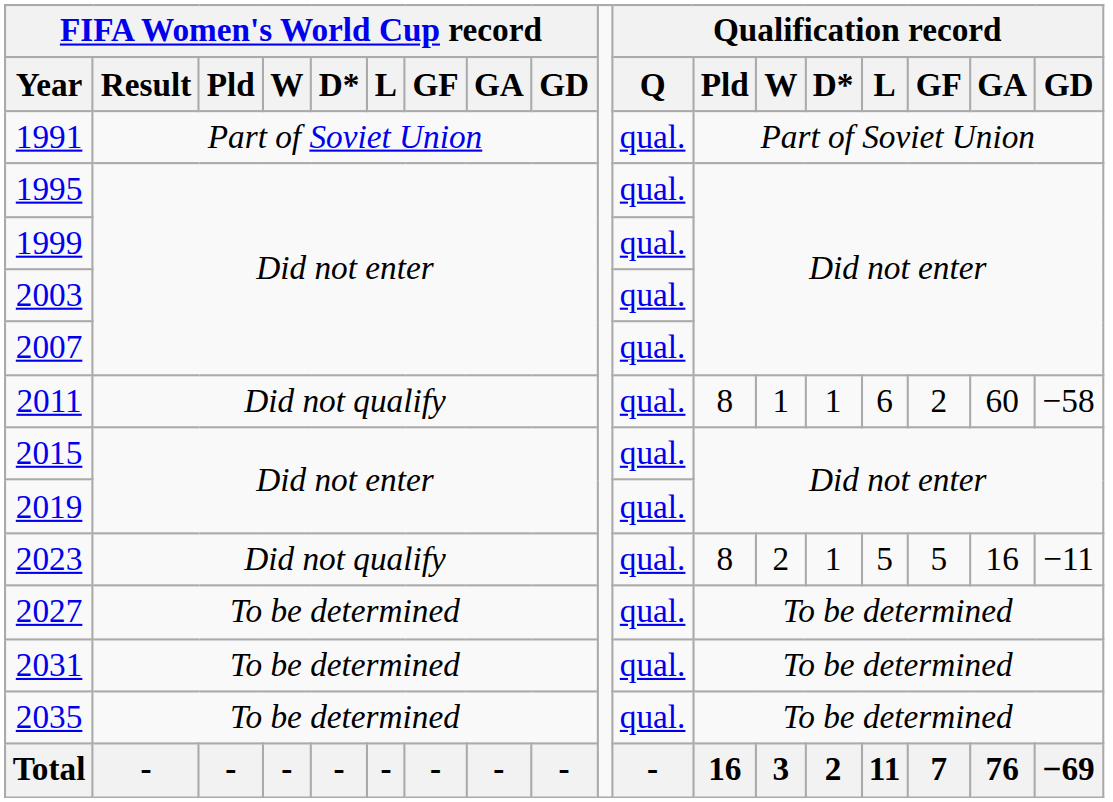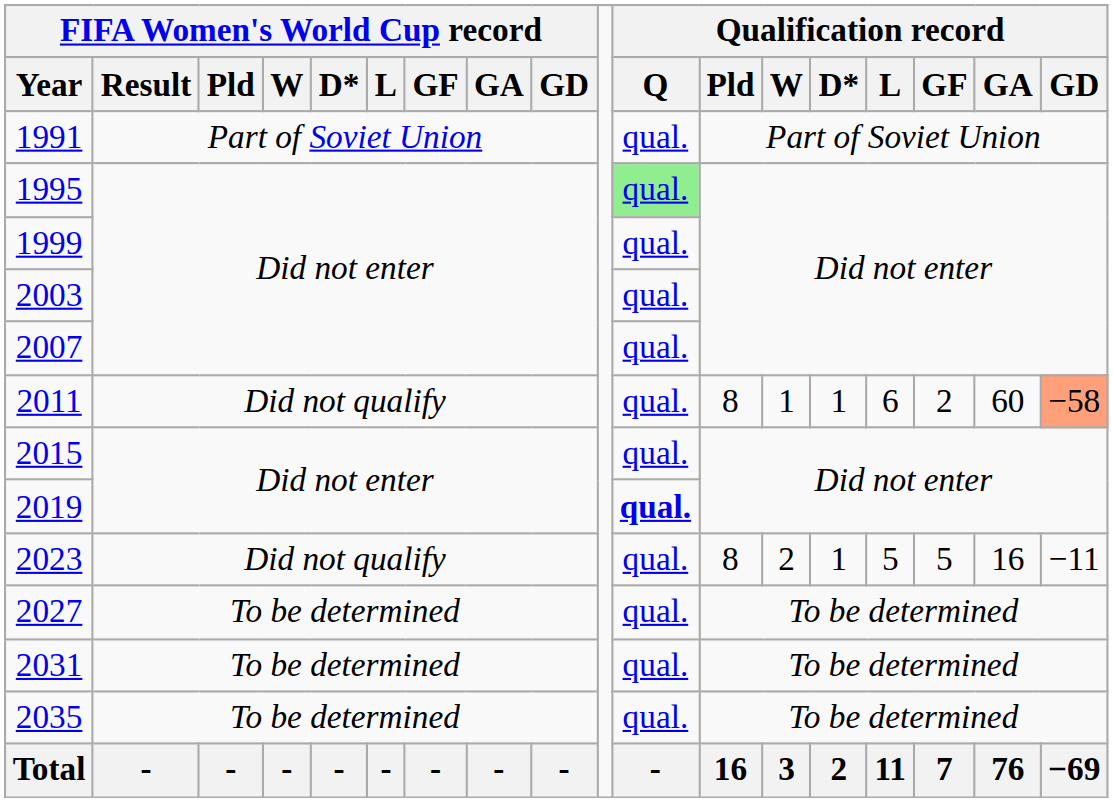(653, 189) no background -> (655, 189) lightgreen background
(1069, 400) no background -> (1074, 400) lightsalmon background
(653, 505) normal -> (655, 505) bold
